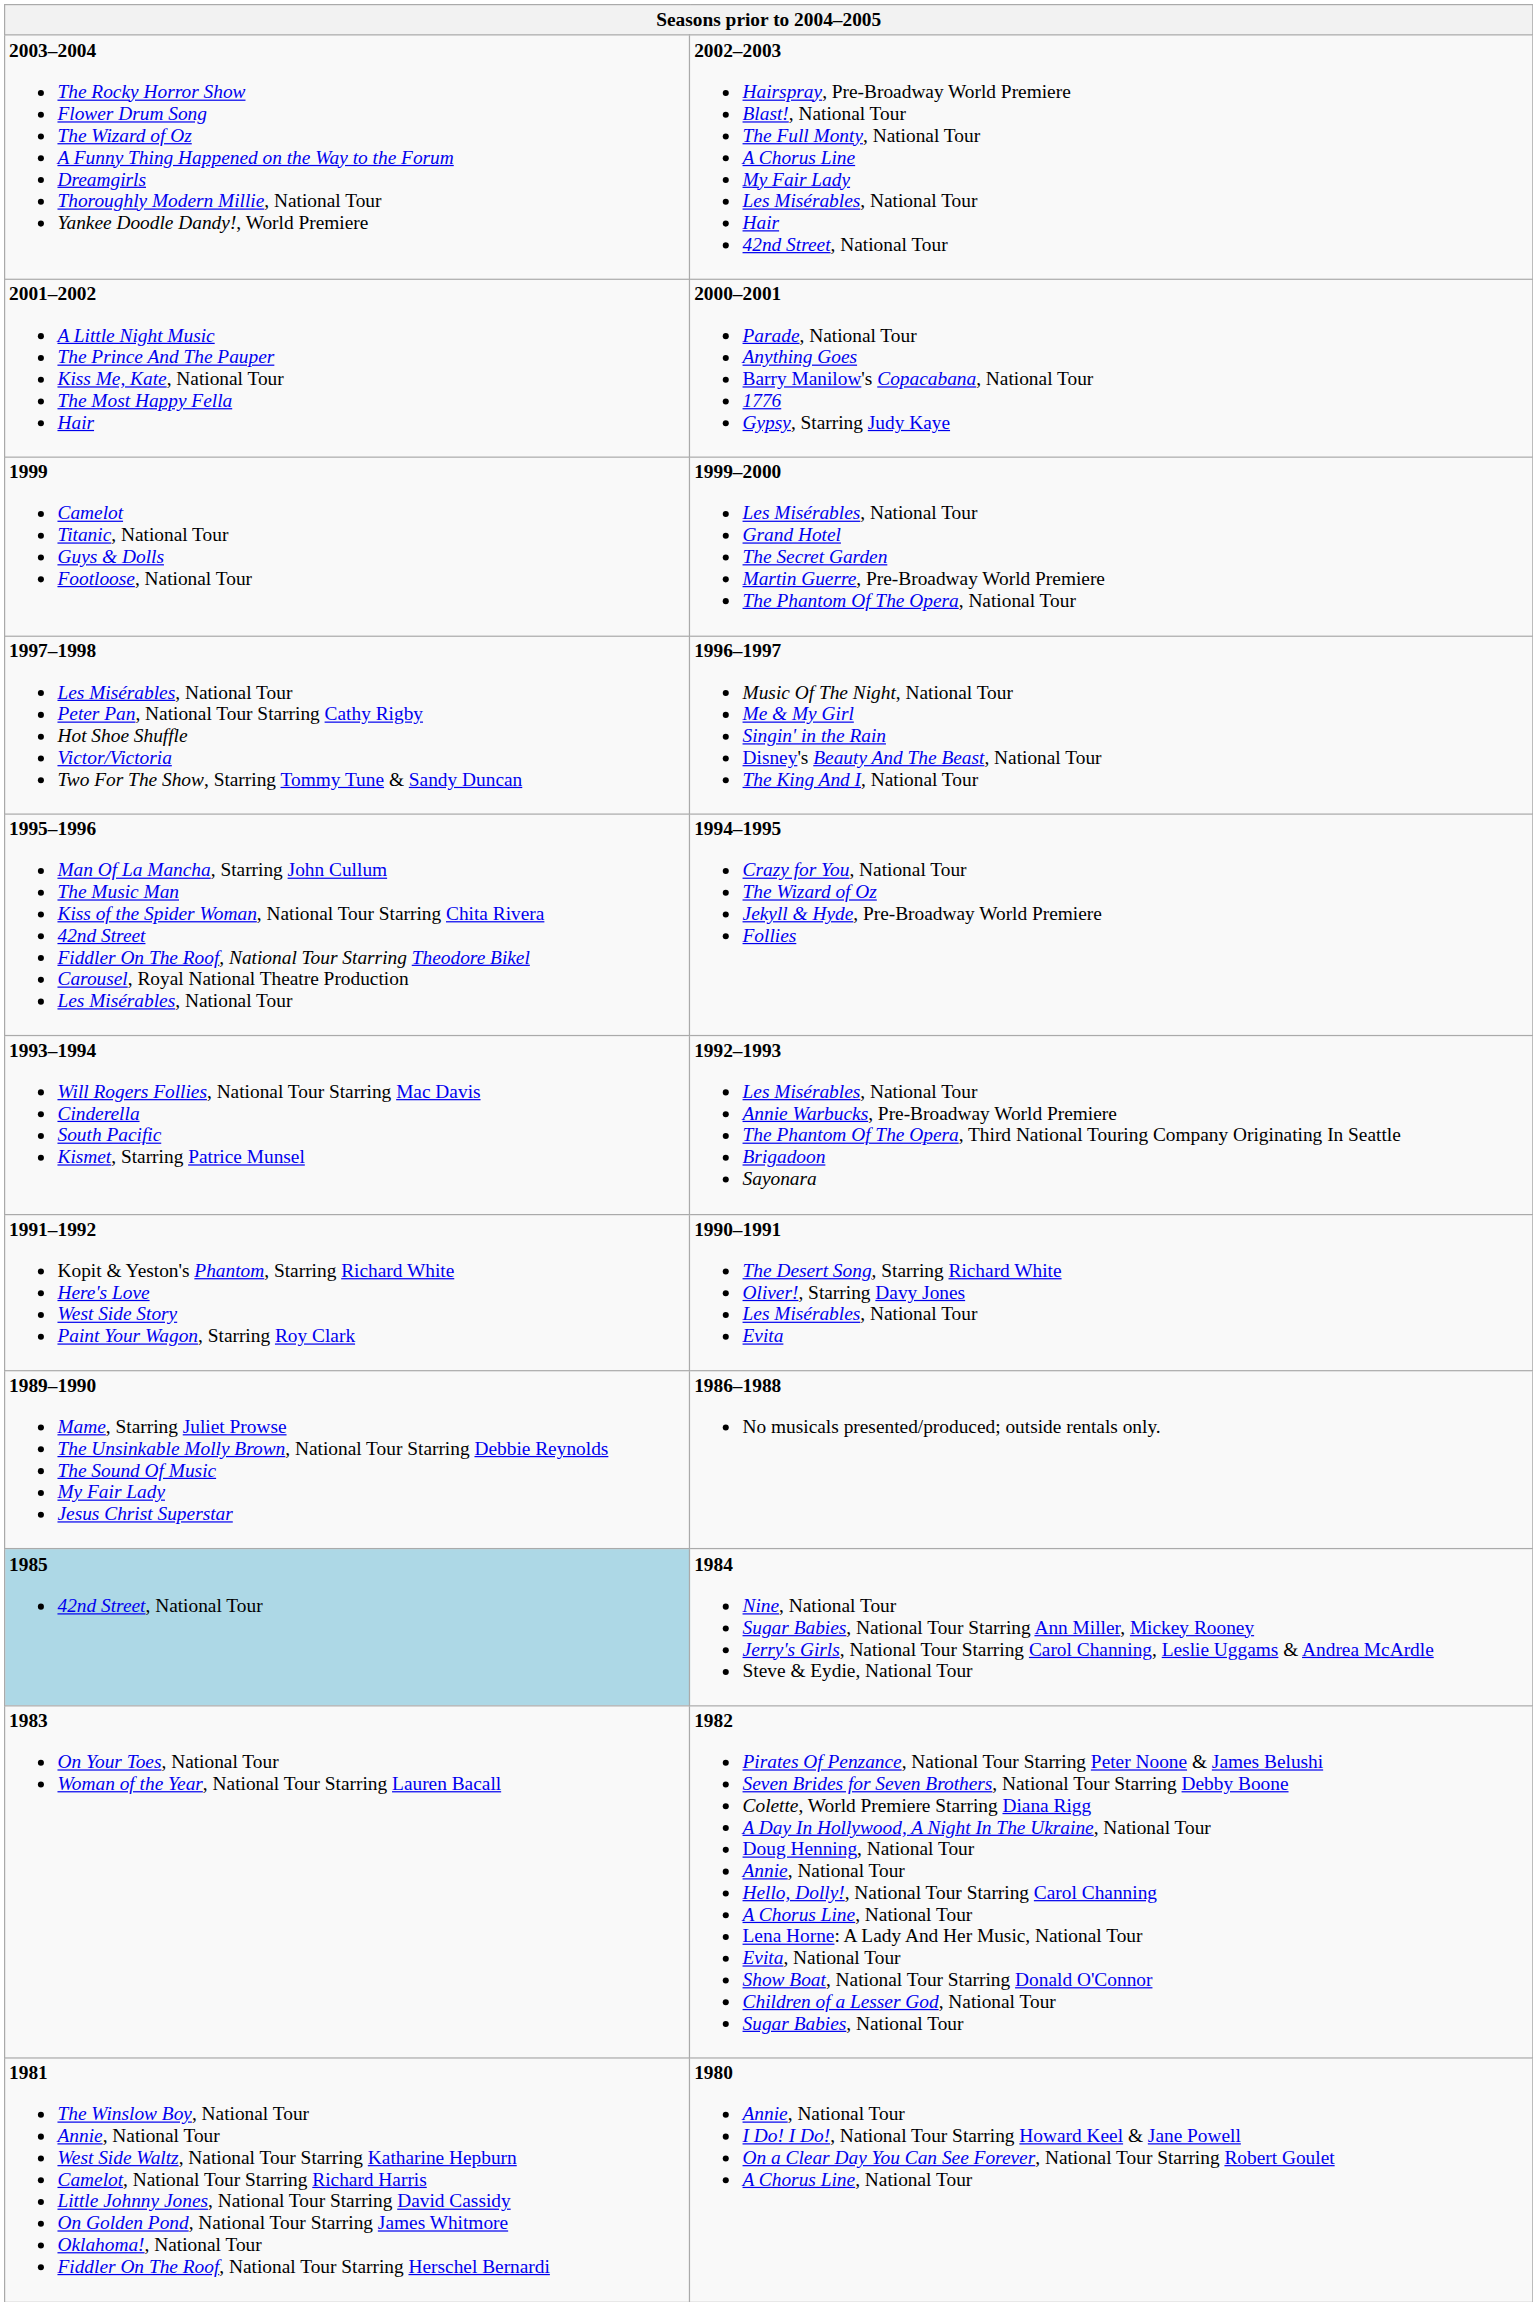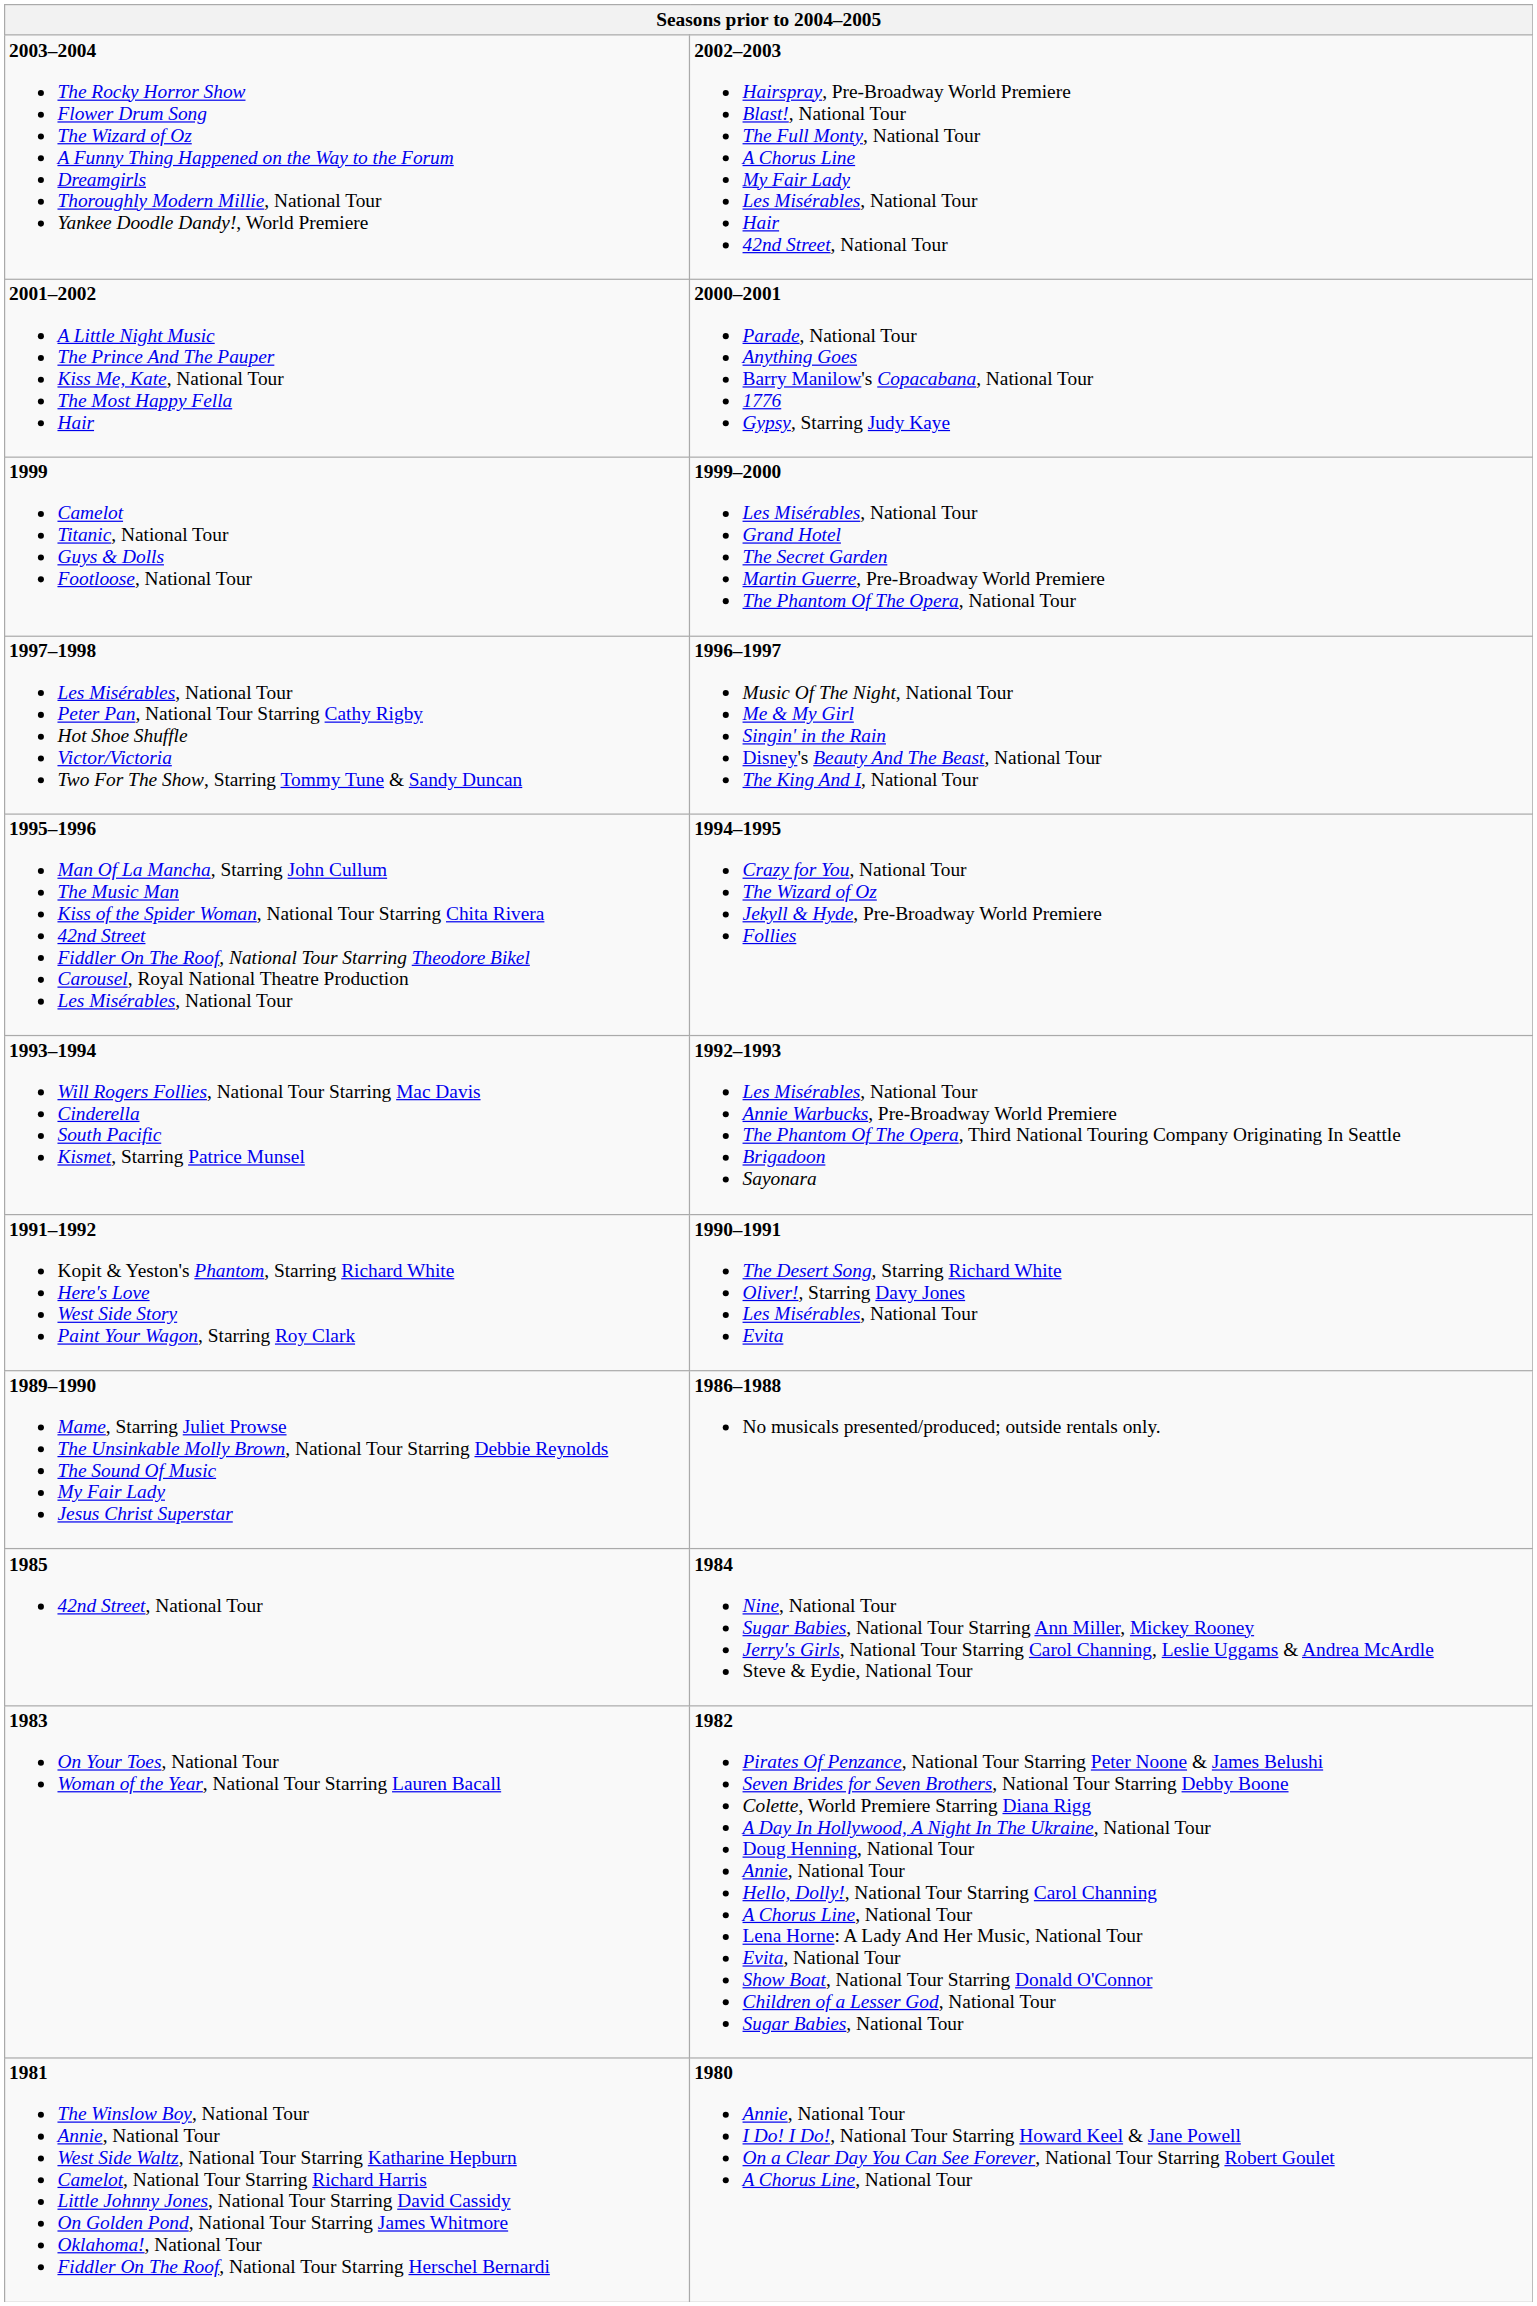(347, 1585) lightblue background -> (347, 1585) no background
